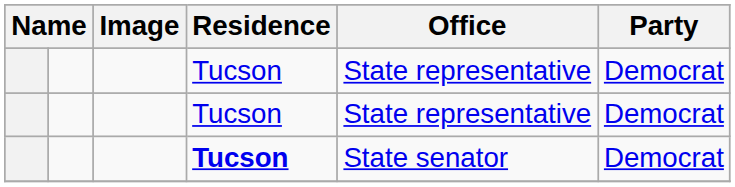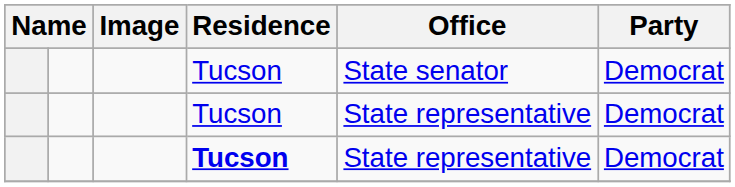(467, 70) State representative -> (426, 70) State senator
(426, 158) State senator -> (467, 158) State representative
